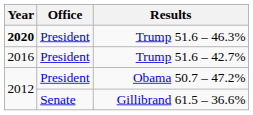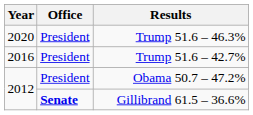(21, 36) bold -> (21, 36) normal
(58, 99) normal -> (59, 99) bold
